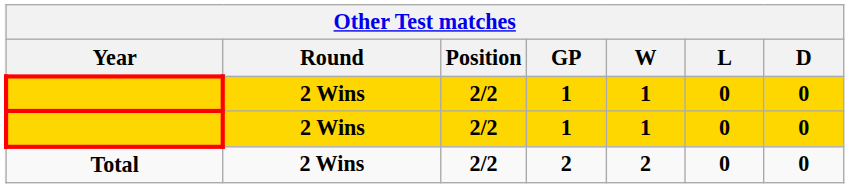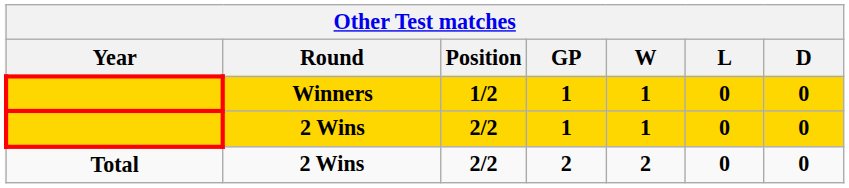(333, 93) 2 Wins -> (333, 93) Winners
(484, 93) 2/2 -> (484, 93) 1/2
